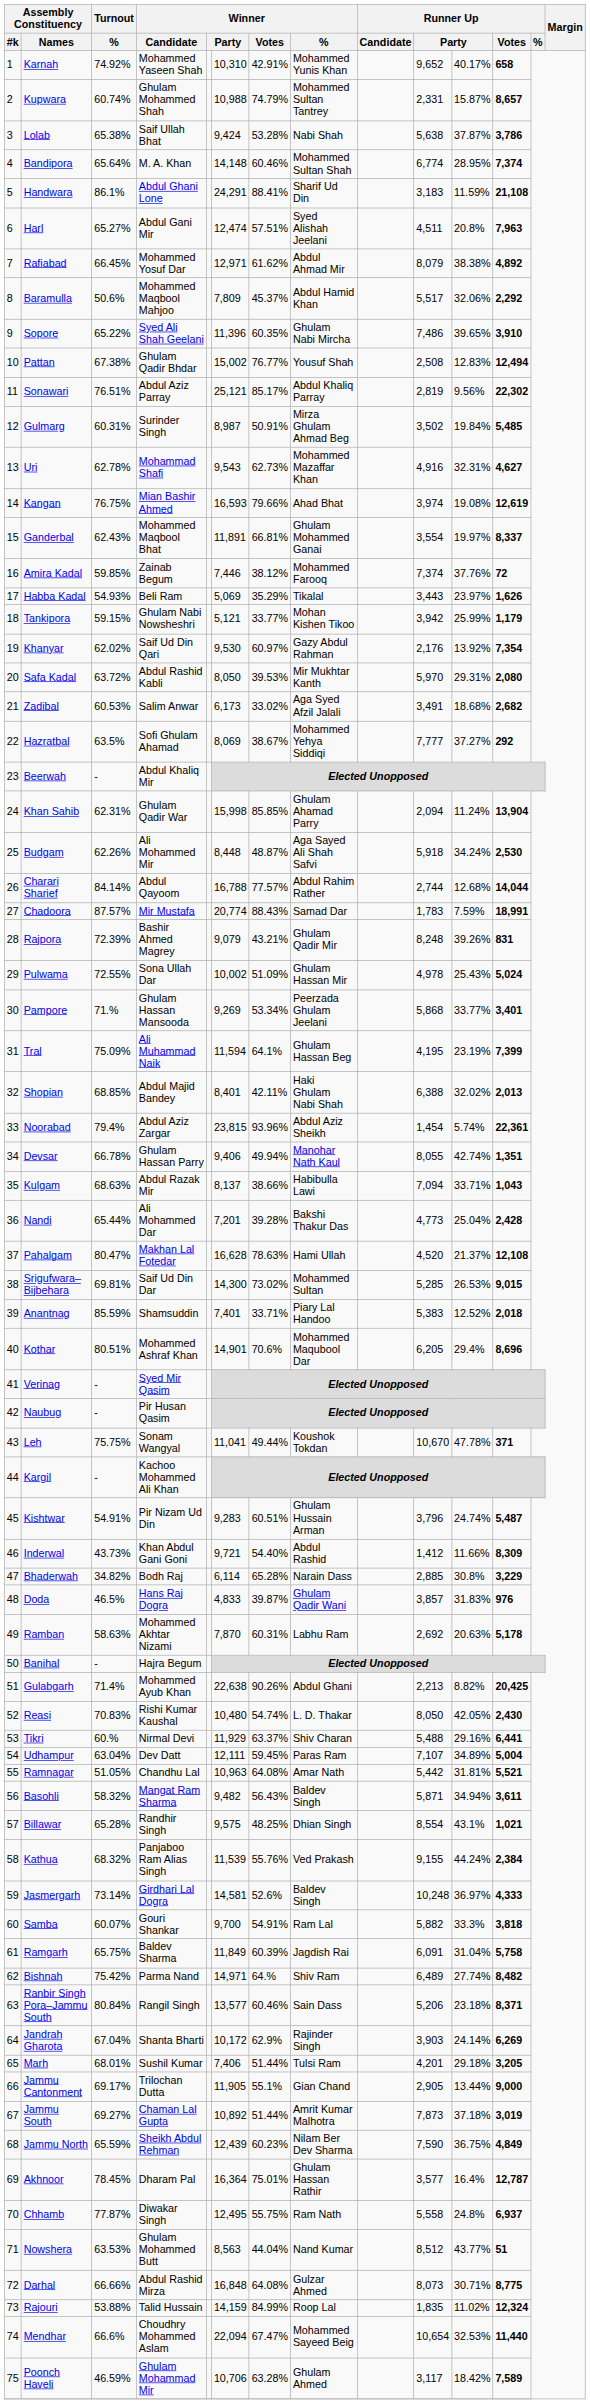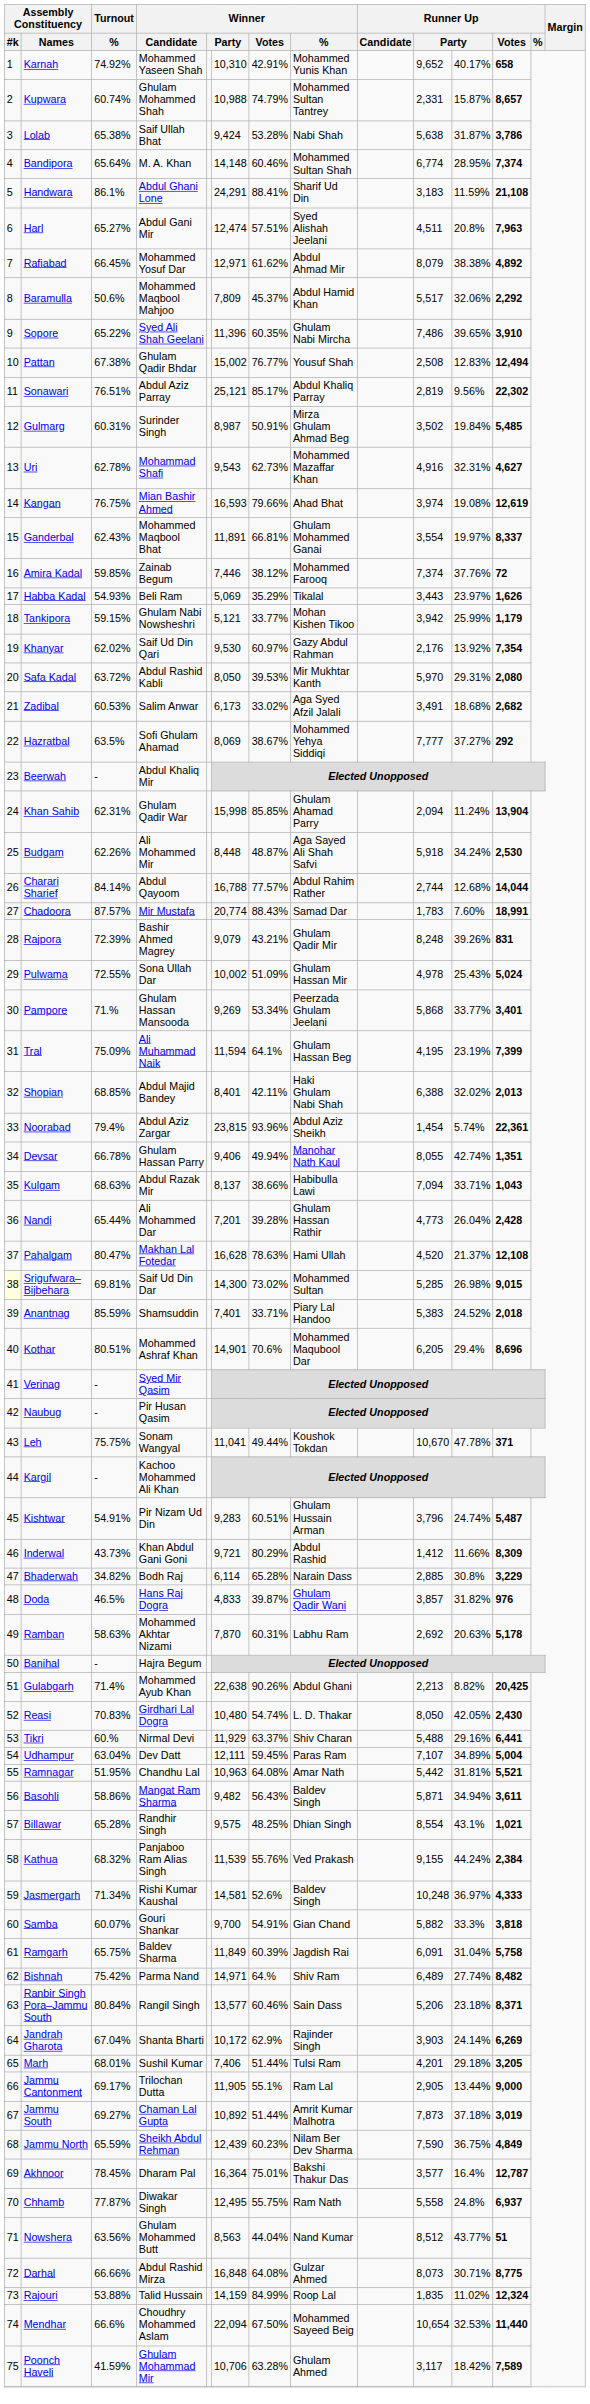(472, 135) 37.87% -> (472, 135) 31.87%
(469, 911) 7.59% -> (469, 911) 7.60%
(321, 1220) Bakshi Thakur Das -> (312, 1220) Ghulam Hassan Rathir
(472, 1220) 25.04% -> (472, 1220) 26.04%
(13, 1285) no background -> (13, 1285) lightyellow background
(472, 1285) 26.53% -> (472, 1285) 26.98%
(472, 1314) 12.52% -> (472, 1314) 24.52%
(270, 1553) 54.40% -> (270, 1553) 80.29%
(472, 1599) 31.83% -> (472, 1599) 31.82%
(168, 1716) Rishi Kumar Kaushal -> (167, 1716) Girdhari Lal Dogra
(112, 1773) 51.05% -> (112, 1773) 51.95%
(112, 1796) 58.32% -> (112, 1796) 58.86%
(112, 1895) 73.14% -> (112, 1895) 71.34%
(167, 1895) Girdhari Lal Dogra -> (168, 1895) Rishi Kumar Kaushal
(313, 1924) Ram Lal -> (322, 1924) Gian Chand
(322, 2086) Gian Chand -> (313, 2086) Ram Lal
(312, 2179) Ghulam Hassan Rathir -> (321, 2173) Bakshi Thakur Das
(112, 2250) 63.53% -> (112, 2238) 63.56%
(270, 2337) 67.47% -> (270, 2325) 67.50%
(112, 2378) 46.59% -> (112, 2366) 41.59%
